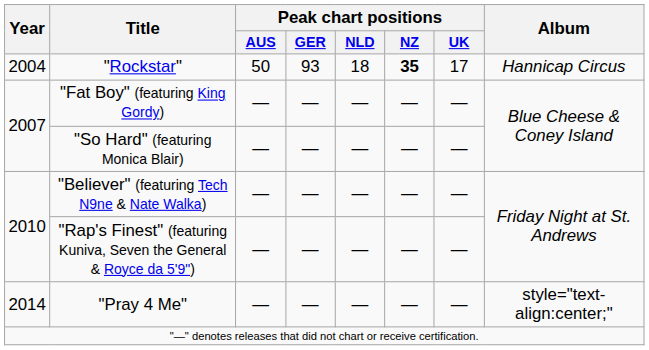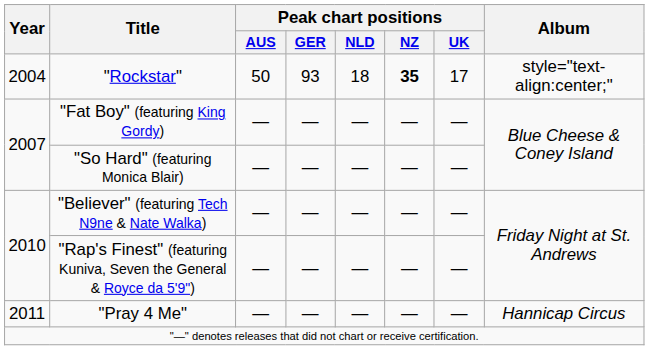(564, 66) Hannicap Circus -> (564, 76) style="text-align:center;"
(27, 304) 2014 -> (27, 313) 2011
(564, 304) style="text-align:center;" -> (564, 313) Hannicap Circus
